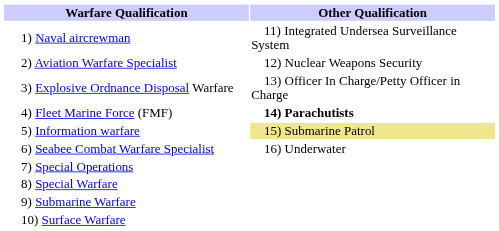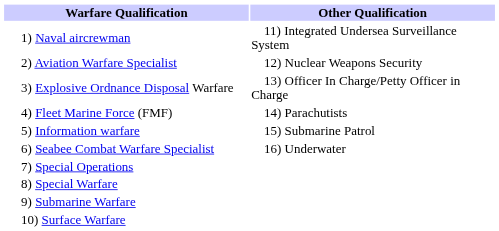(302, 113) bold -> (299, 113) normal
(313, 131) khaki background -> (313, 131) no background
